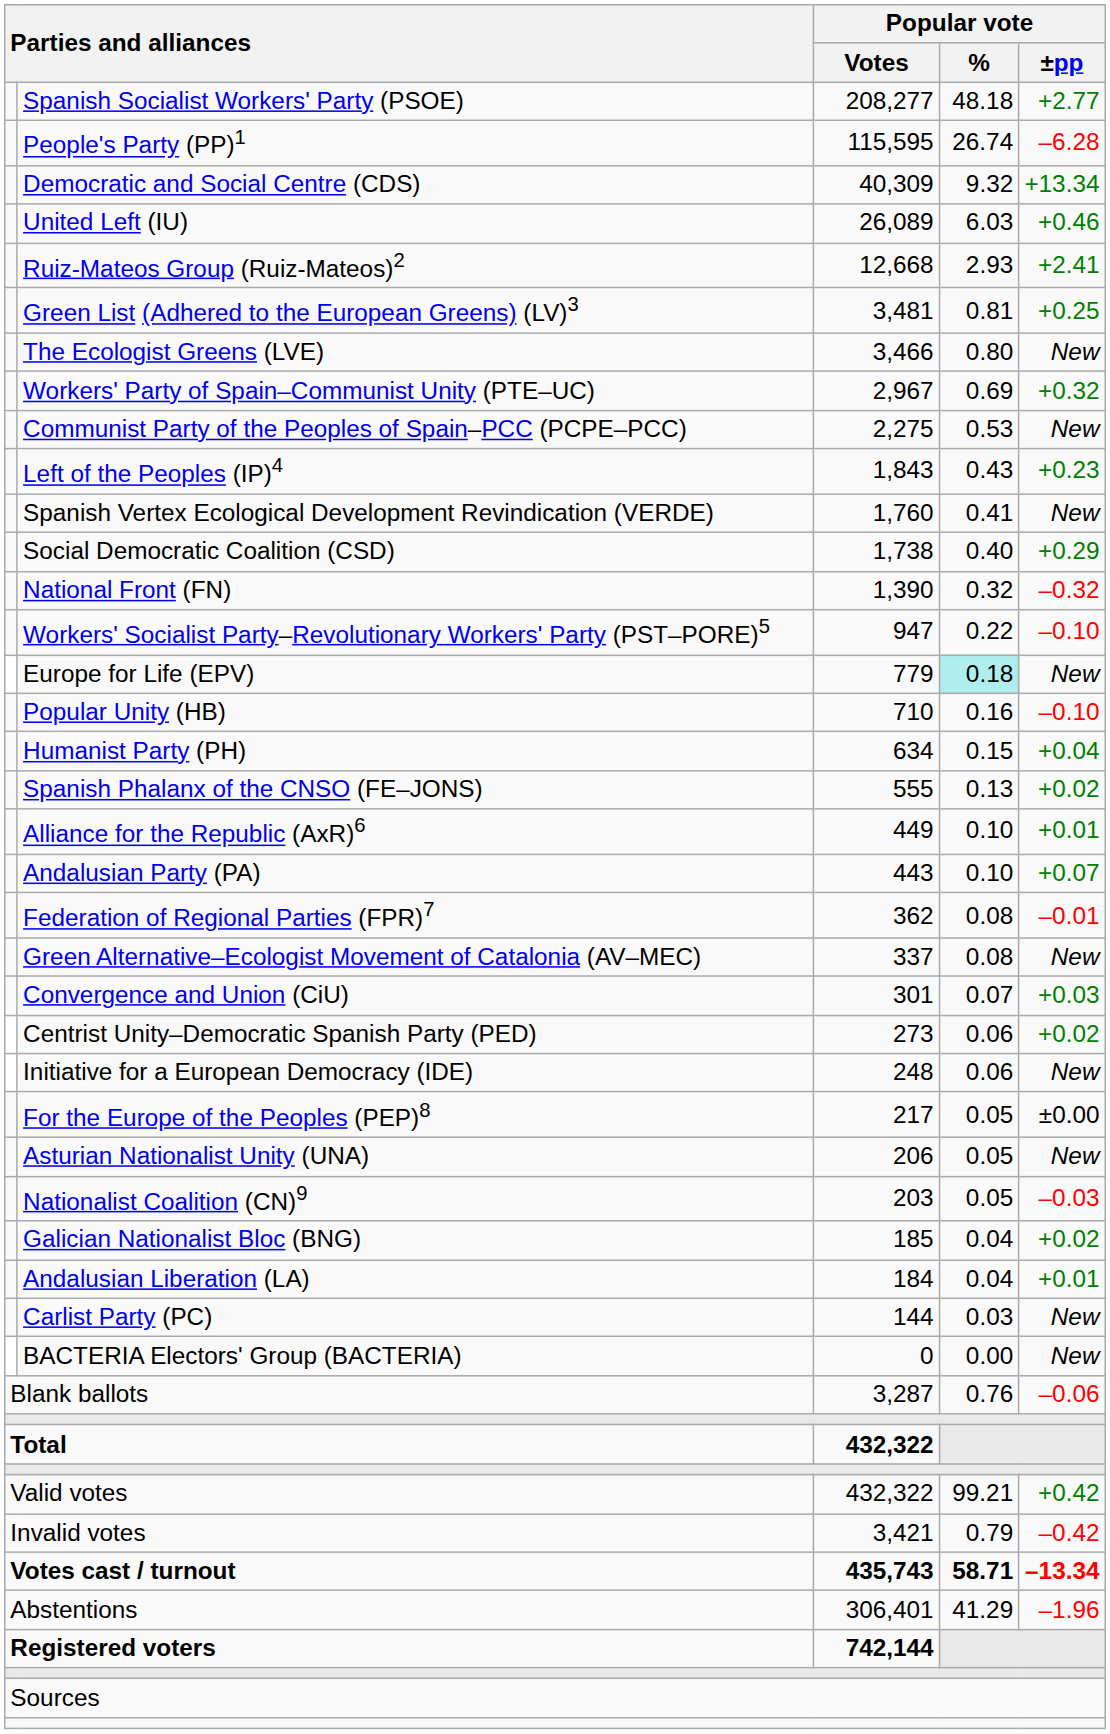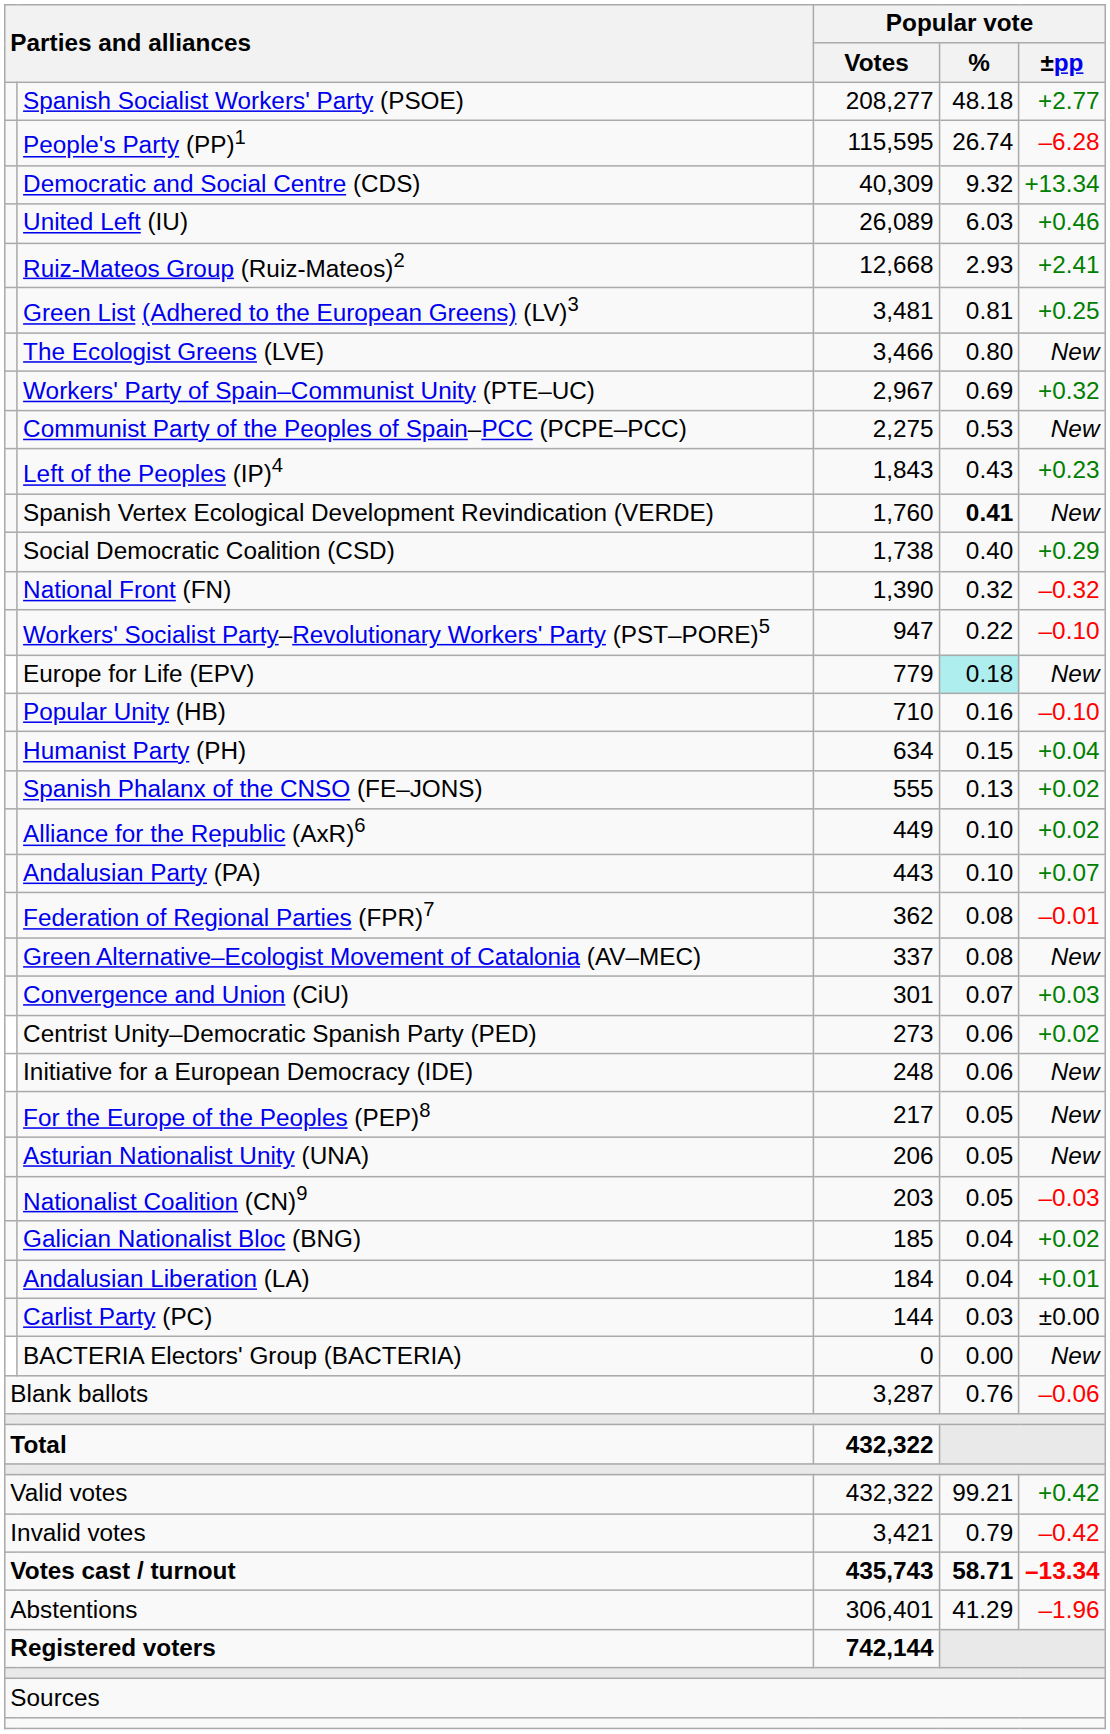(990, 512) normal -> (990, 512) bold
(1069, 831) +0.01 -> (1069, 831) +0.02
(1069, 1114) ±0.00 -> (1075, 1114) New
(1075, 1317) New -> (1069, 1317) ±0.00
